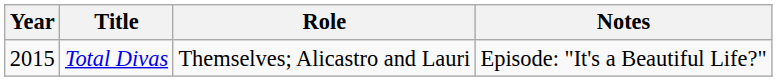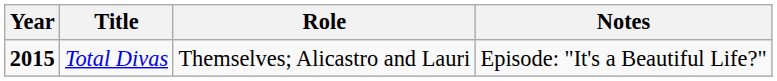(32, 57) normal -> (32, 57) bold
